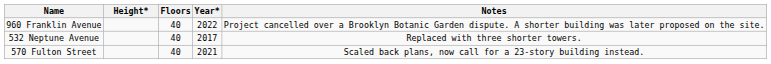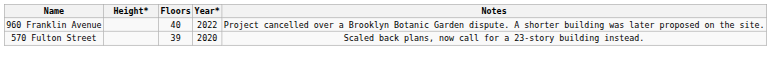- row: (54, 38)
(176, 52) 40 -> (176, 38) 39
(207, 52) 2021 -> (207, 38) 2020
